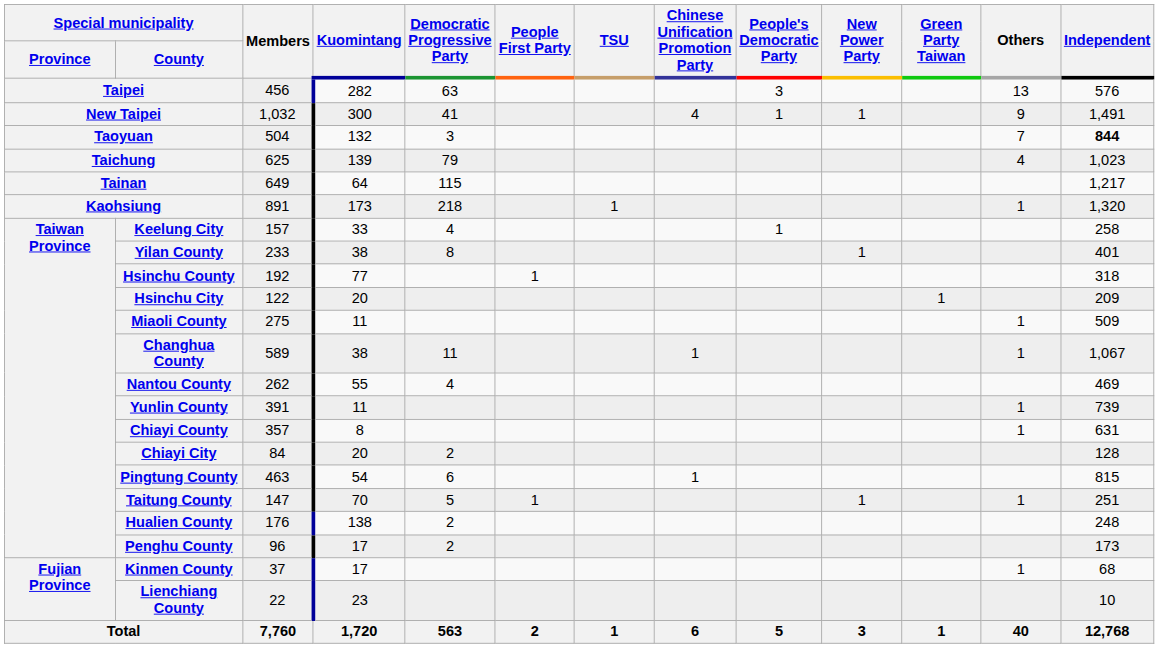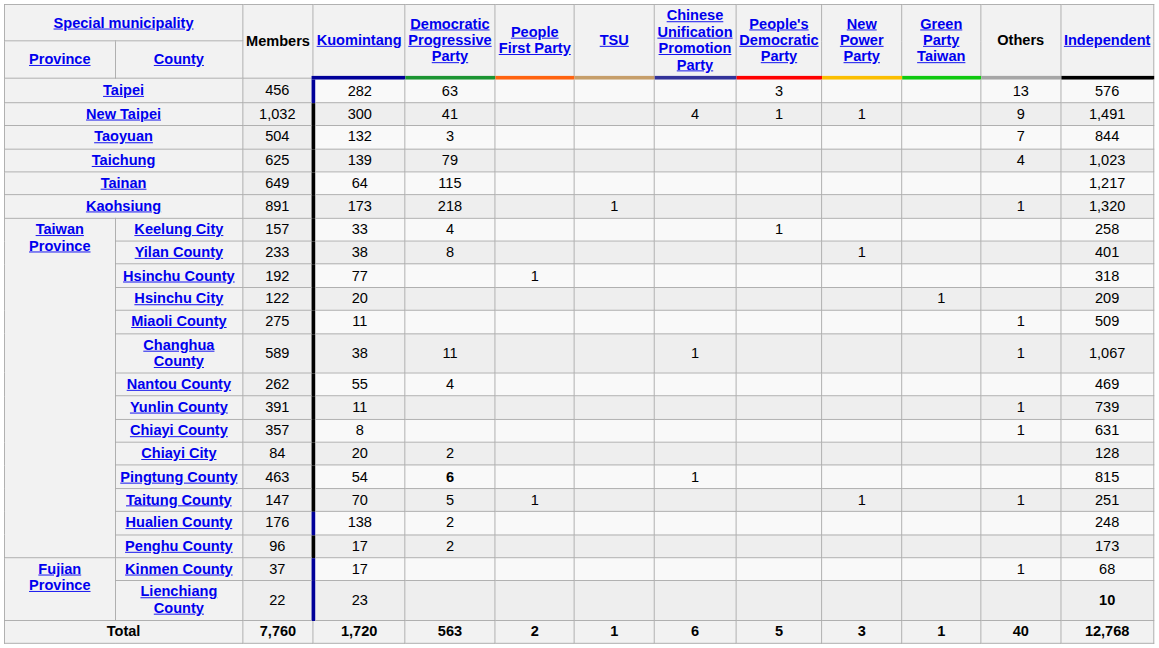(1107, 137) bold -> (1107, 137) normal
(450, 476) normal -> (450, 476) bold
(1107, 600) normal -> (1107, 600) bold
